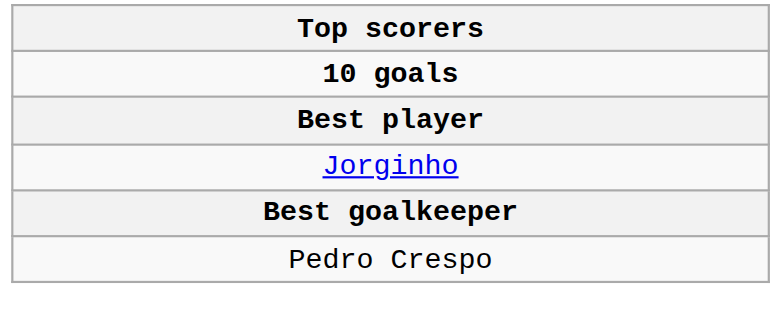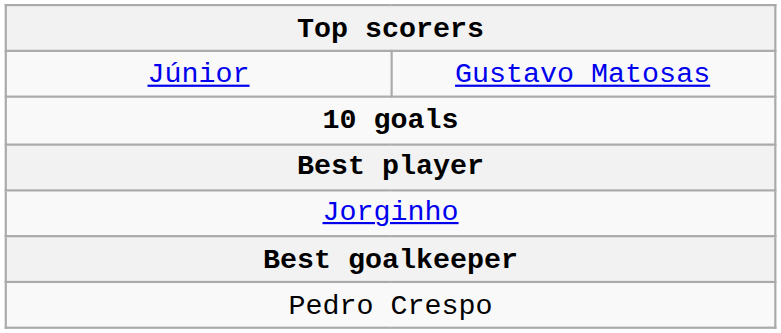+ row: (199, 74)
